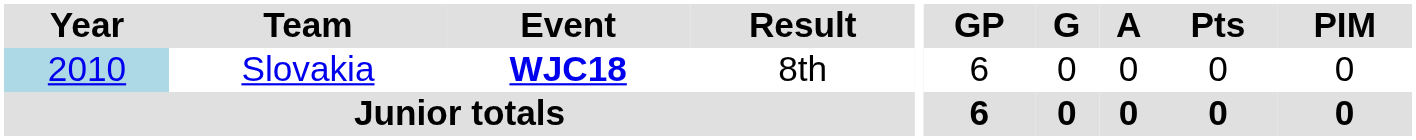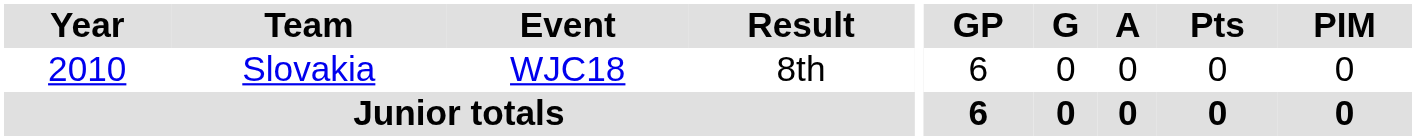(87, 69) lightblue background -> (87, 69) no background
(568, 69) bold -> (568, 69) normal
